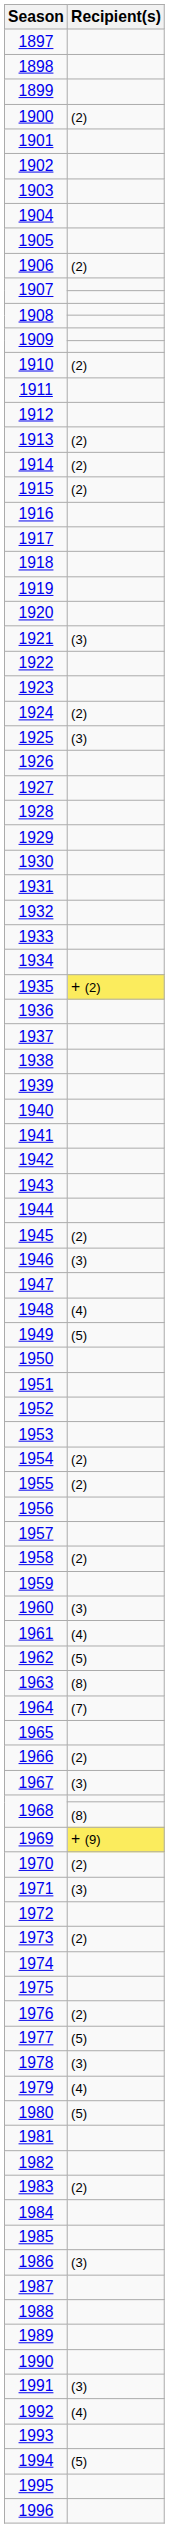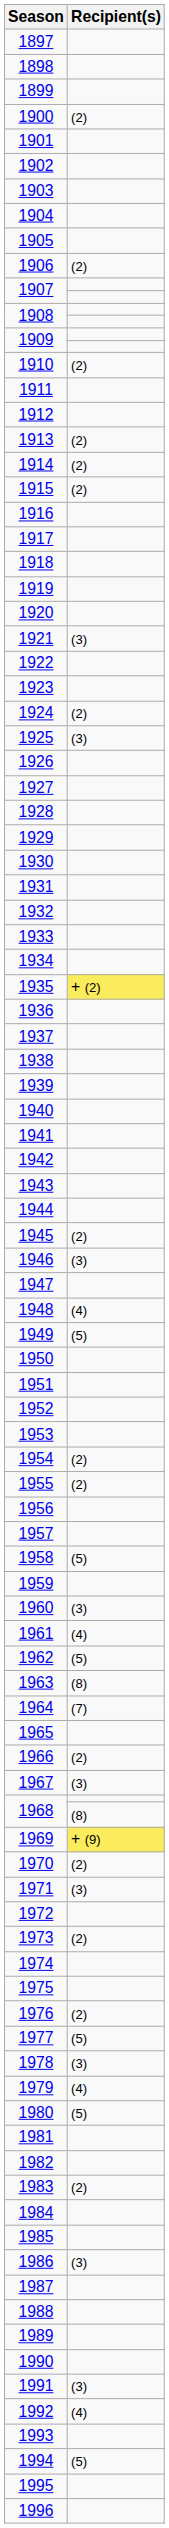(79, 1559) (2) -> (79, 1559) (5)
